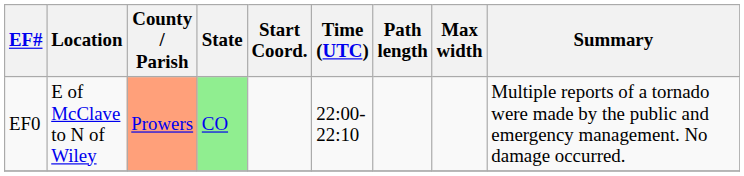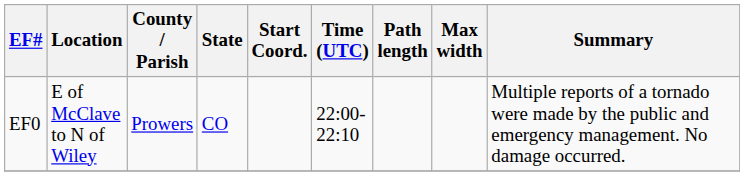(162, 123) lightsalmon background -> (162, 123) no background
(215, 123) lightgreen background -> (215, 123) no background
